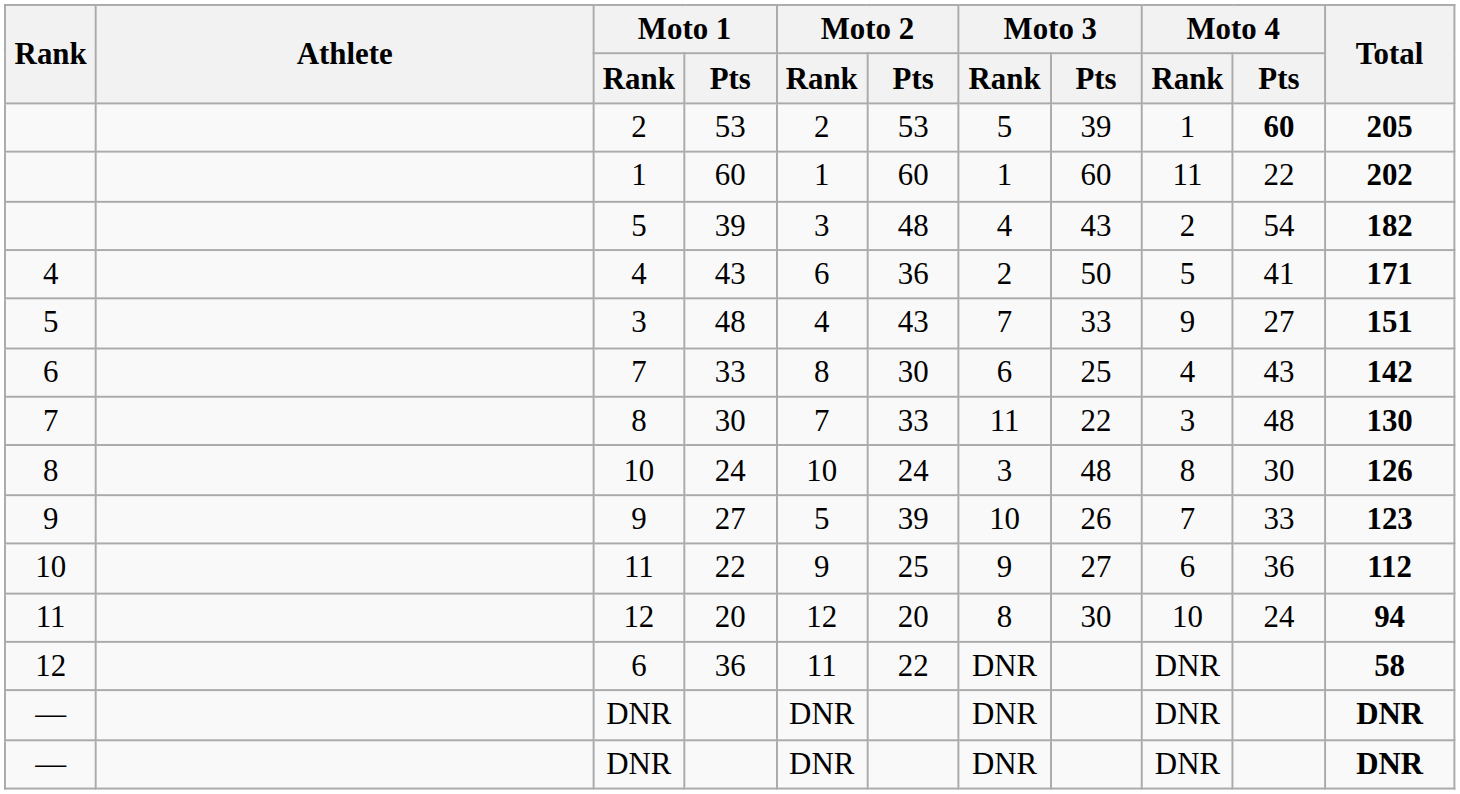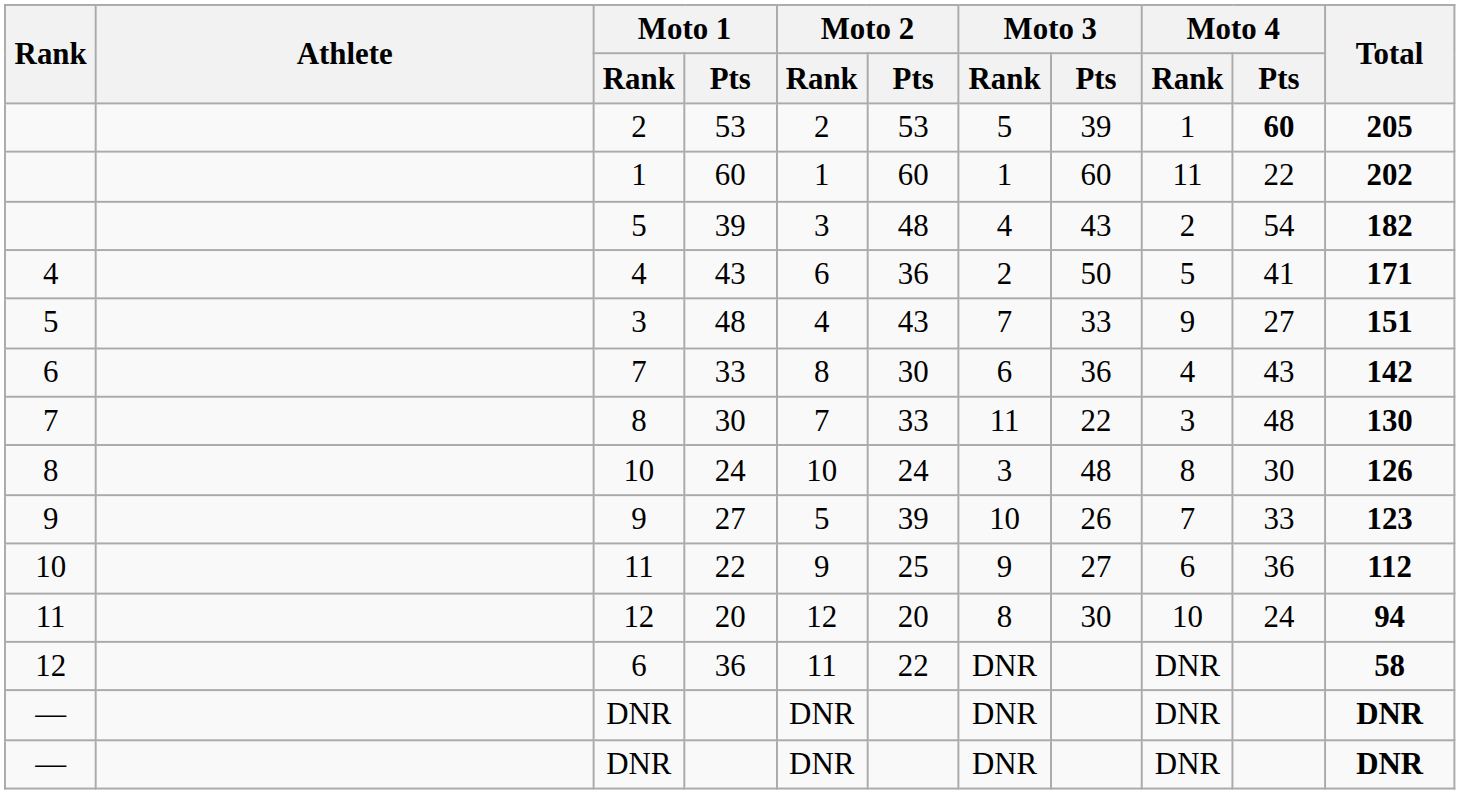(1096, 371) 25 -> (1096, 371) 36
